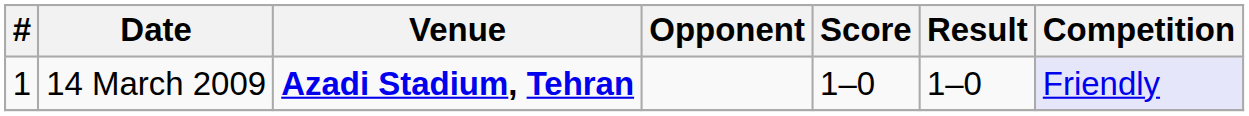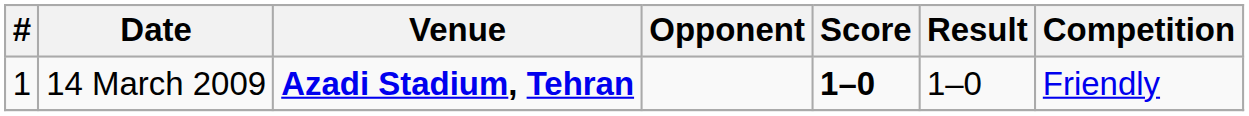(848, 82) normal -> (848, 82) bold
(1101, 82) lavender background -> (1101, 82) no background
